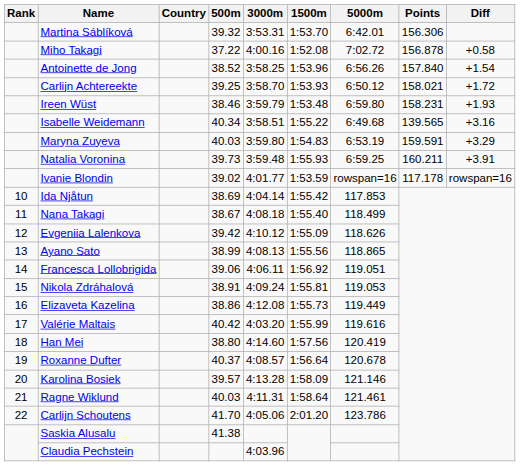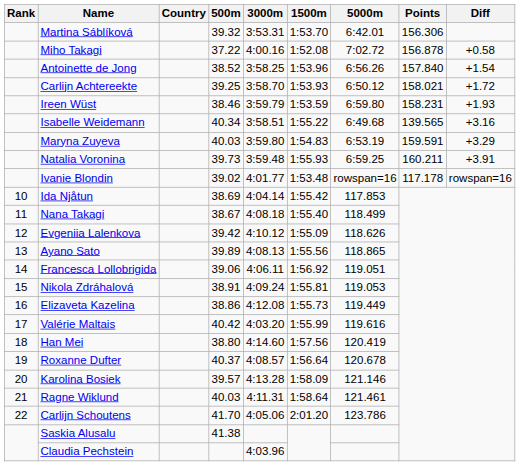(309, 104) 1:53.48 -> (309, 104) 1:53.59
(309, 178) 1:53.59 -> (309, 178) 1:53.48
(226, 251) 38.99 -> (226, 251) 39.89
